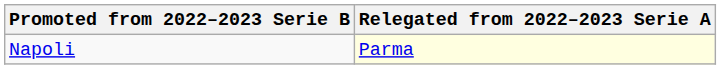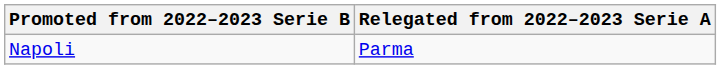(386, 50) lightyellow background -> (386, 50) no background
